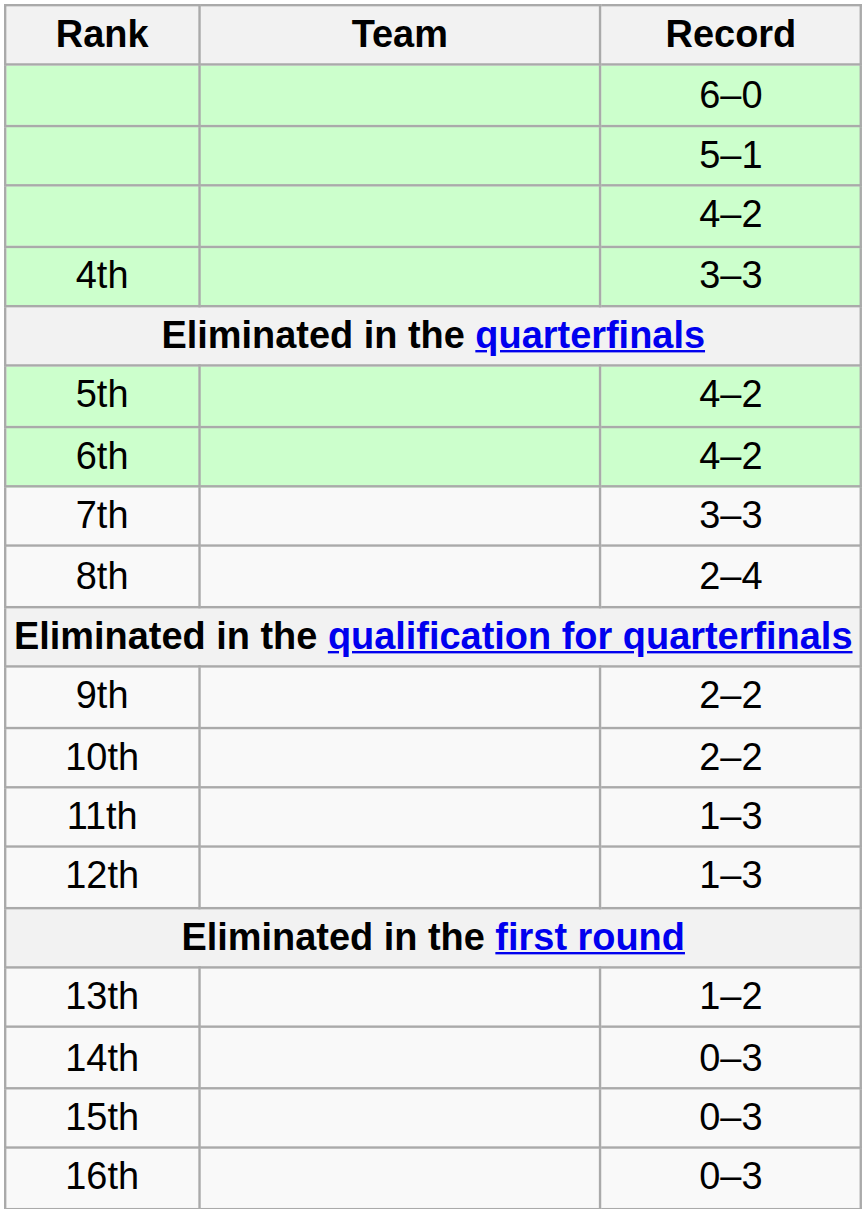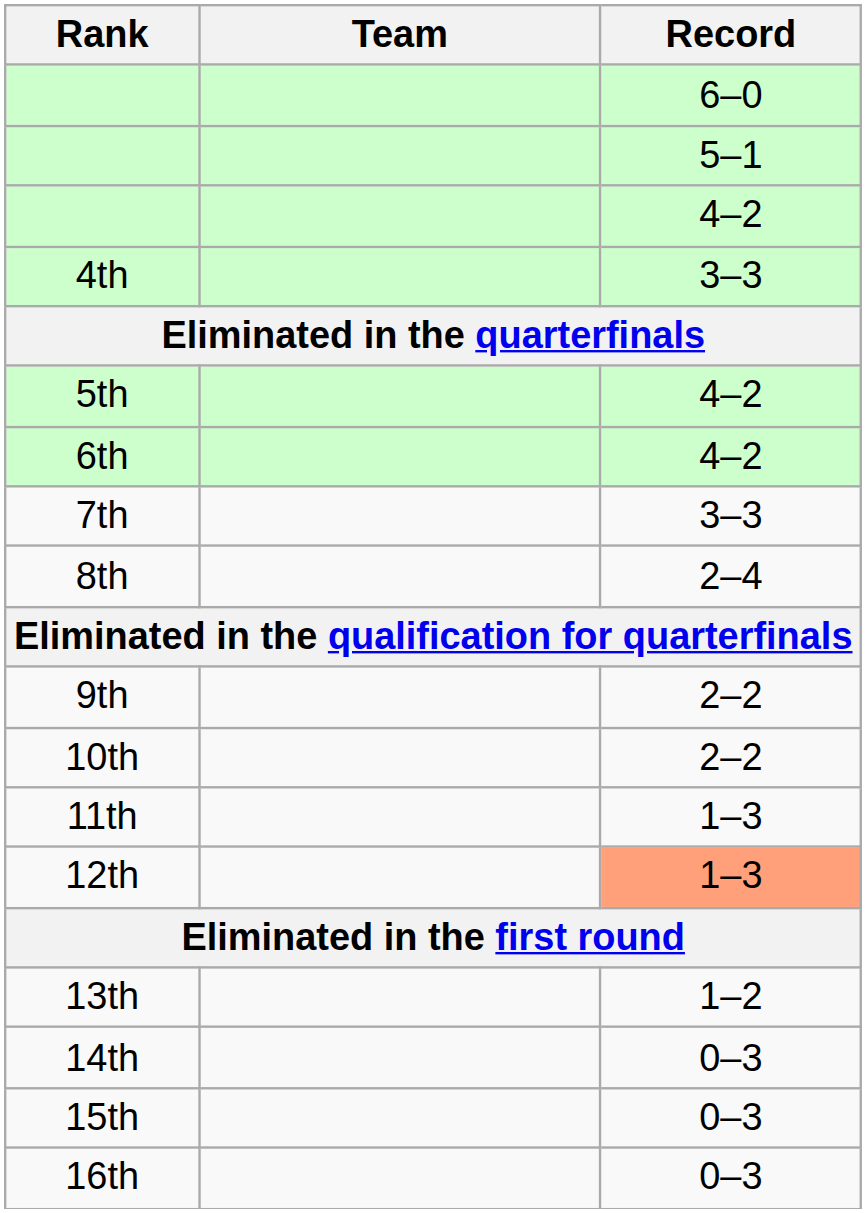(731, 876) no background -> (731, 876) lightsalmon background
